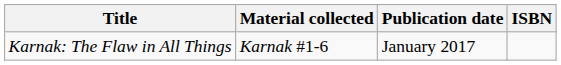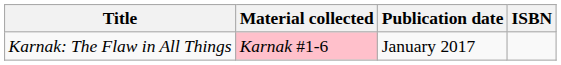(284, 45) no background -> (284, 45) pink background
